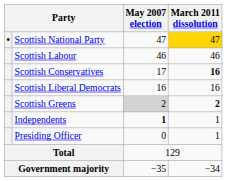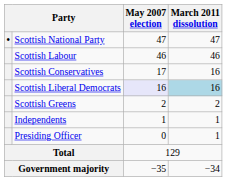(215, 40) gold background -> (215, 40) no background
(215, 72) bold -> (215, 72) normal
(161, 88) no background -> (161, 88) lavender background
(215, 88) no background -> (215, 88) lightblue background
(164, 104) lightgrey background -> (164, 104) no background
(217, 104) bold -> (217, 104) normal
(164, 120) bold -> (164, 120) normal
